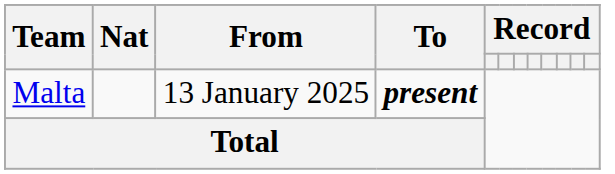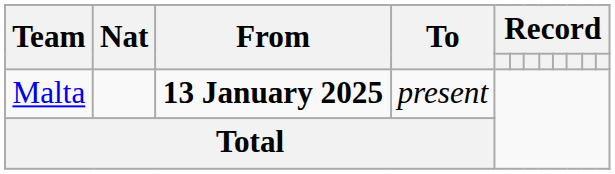(266, 93) normal -> (273, 93) bold
(430, 93) bold -> (443, 93) normal
